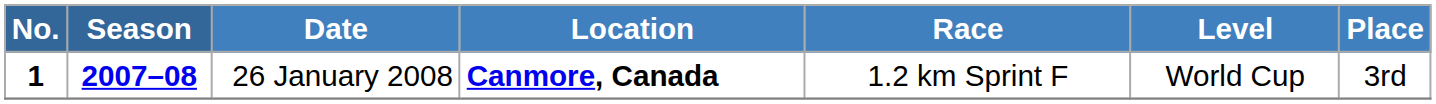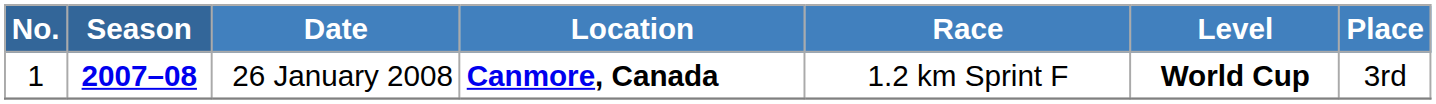(36, 76) bold -> (36, 76) normal
(1235, 76) normal -> (1235, 76) bold
